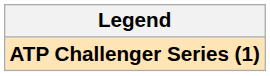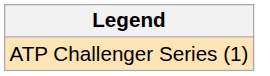(135, 53) bold -> (129, 53) normal
